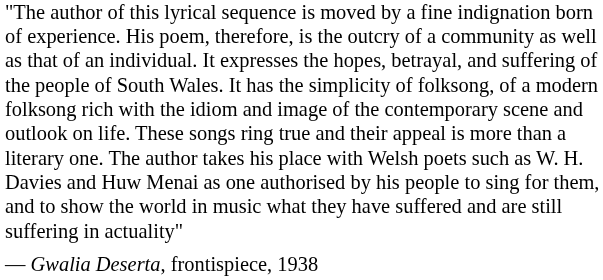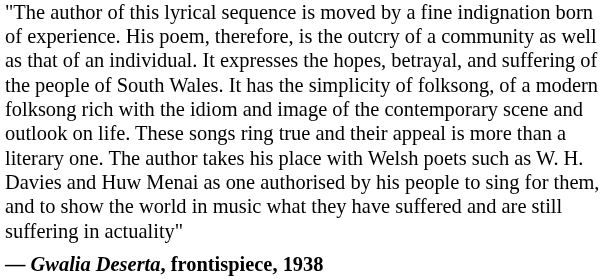(162, 264) normal -> (164, 264) bold
